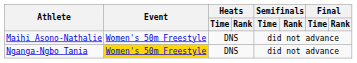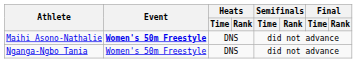(156, 37) normal -> (156, 37) bold
(156, 51) gold background -> (156, 51) no background
